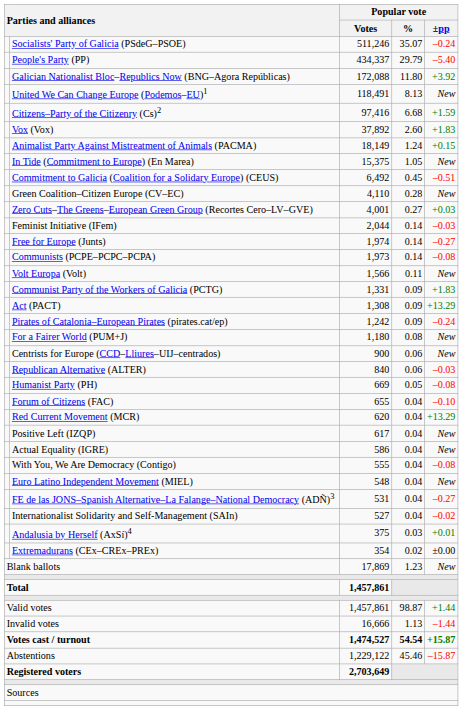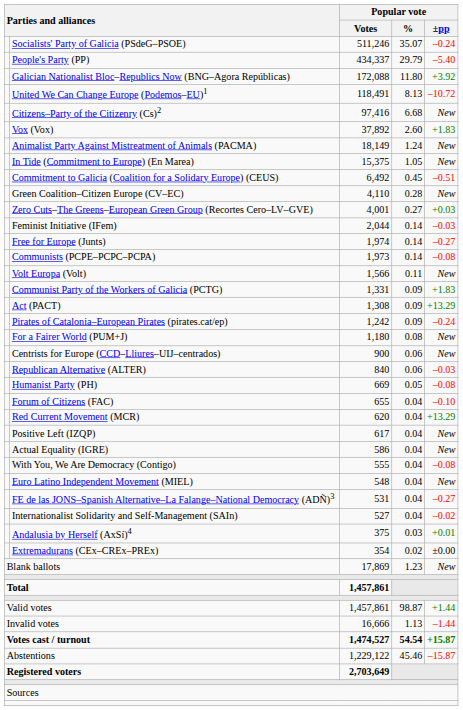(446, 93) New -> (441, 93) –10.72
(444, 112) +1.59 -> (446, 112) New
(444, 145) +0.15 -> (446, 145) New
